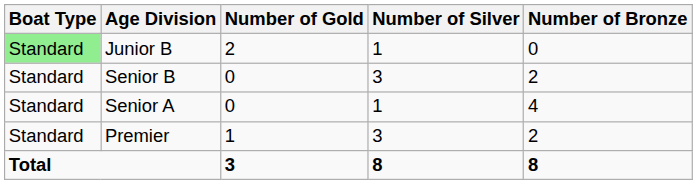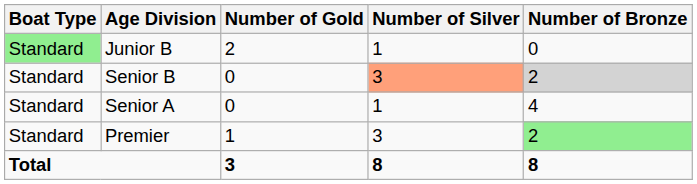(377, 77) no background -> (377, 77) lightsalmon background
(533, 77) no background -> (533, 77) lightgrey background
(533, 135) no background -> (533, 135) lightgreen background
